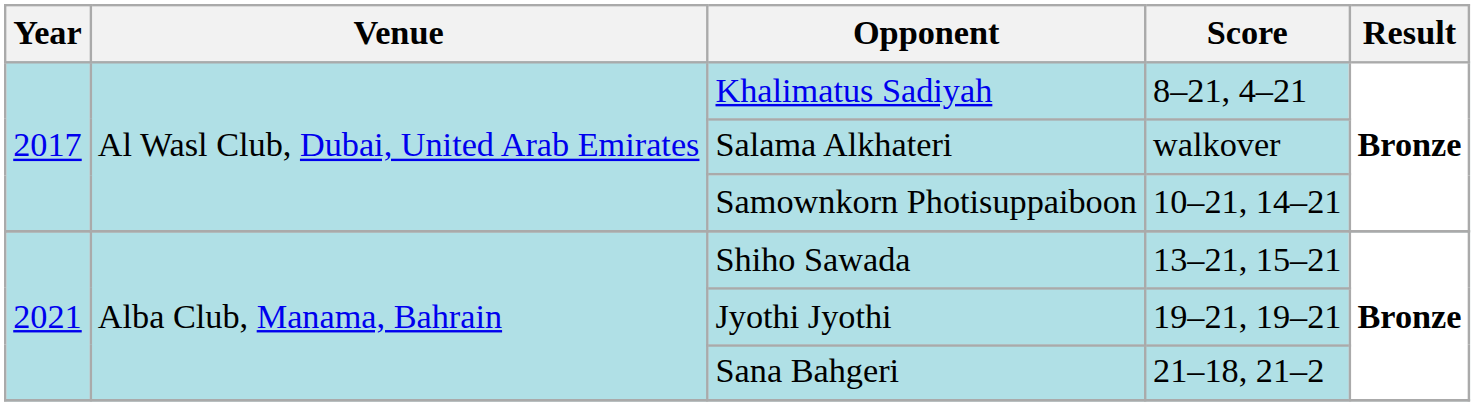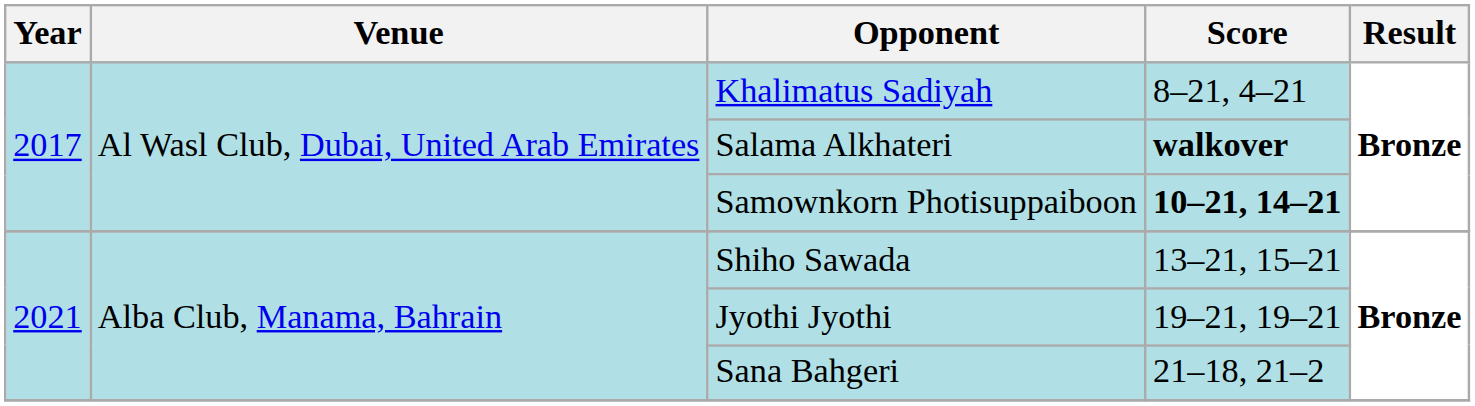(1217, 146) normal -> (1221, 146) bold
(1247, 202) normal -> (1247, 202) bold
